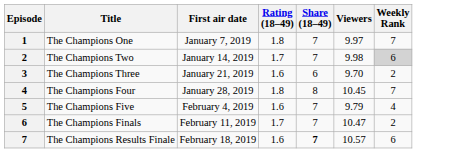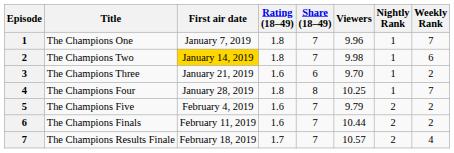+ column: (393, 18)
(354, 40) 9.97 -> (354, 40) 9.96
(218, 57) no background -> (218, 57) gold background
(277, 57) 1.7 -> (277, 57) 1.8
(393, 57) lightgrey background -> (431, 57) no background
(354, 90) 10.45 -> (354, 90) 10.25
(393, 106) 4 -> (431, 106) 2
(277, 123) 1.7 -> (277, 123) 1.6
(354, 123) 10.47 -> (354, 123) 10.44
(277, 139) 1.6 -> (277, 139) 1.7
(315, 139) bold -> (315, 139) normal
(393, 139) 6 -> (431, 139) 4
